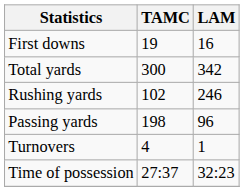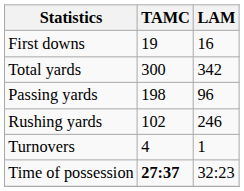rows swapped: (55, 95) <-> (53, 121)
(160, 173) normal -> (160, 173) bold
